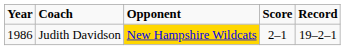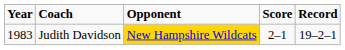(20, 34) 1986 -> (20, 34) 1983
